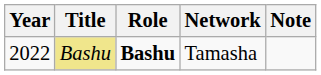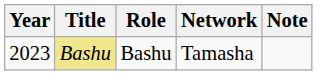(30, 53) 2022 -> (30, 53) 2023
(148, 53) bold -> (146, 53) normal
